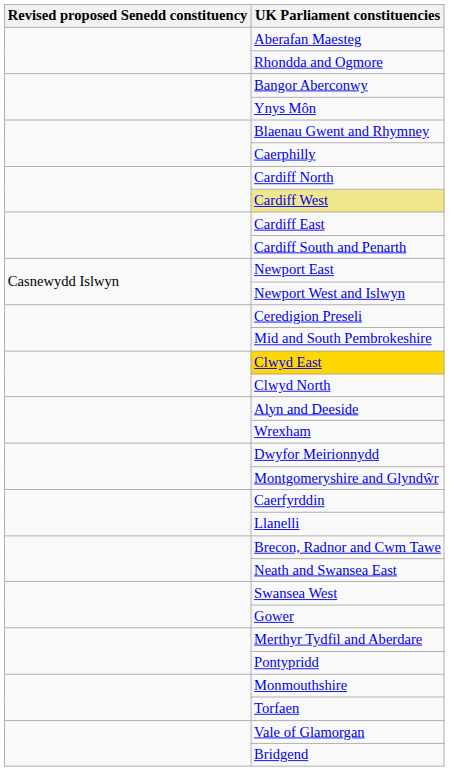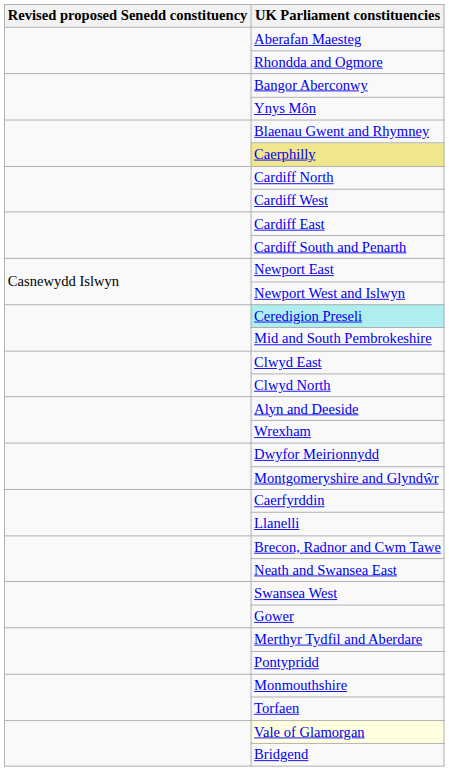(285, 154) no background -> (285, 154) khaki background
(291, 200) khaki background -> (291, 200) no background
(308, 316) no background -> (308, 316) paleturquoise background
(288, 362) gold background -> (288, 362) no background
(309, 731) no background -> (309, 731) lightyellow background
